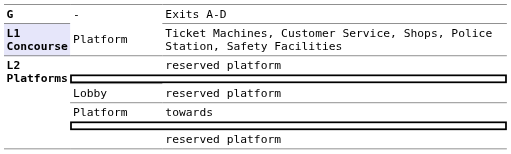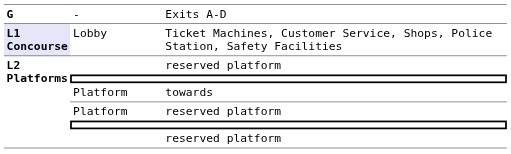(100, 39) Platform -> (90, 33) Lobby
(90, 93) Lobby -> (100, 92) Platform
(223, 93) reserved platform -> (189, 92) towards
(189, 112) towards -> (223, 111) reserved platform
